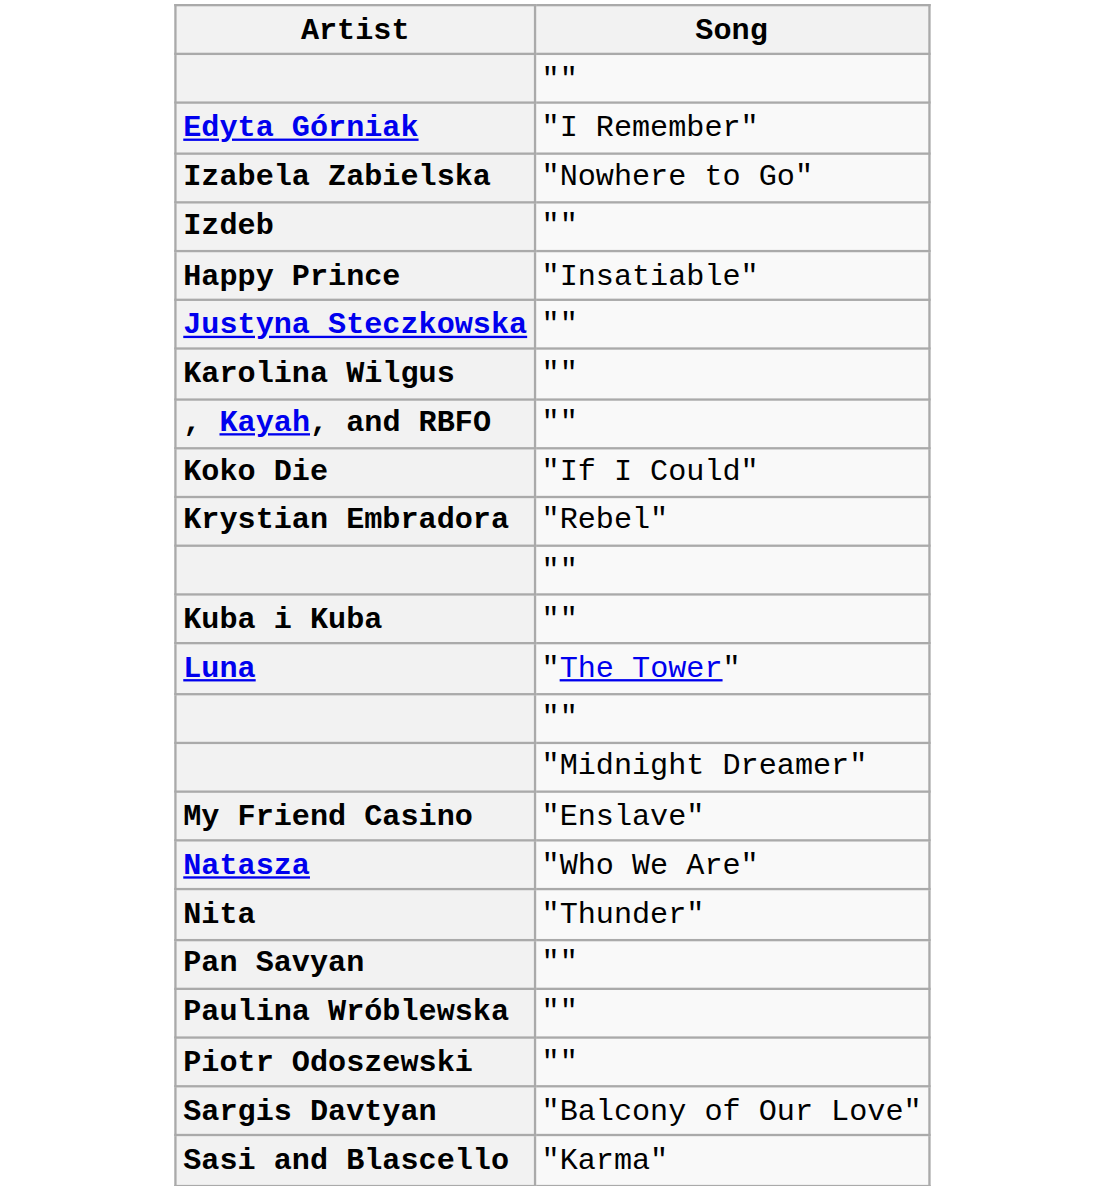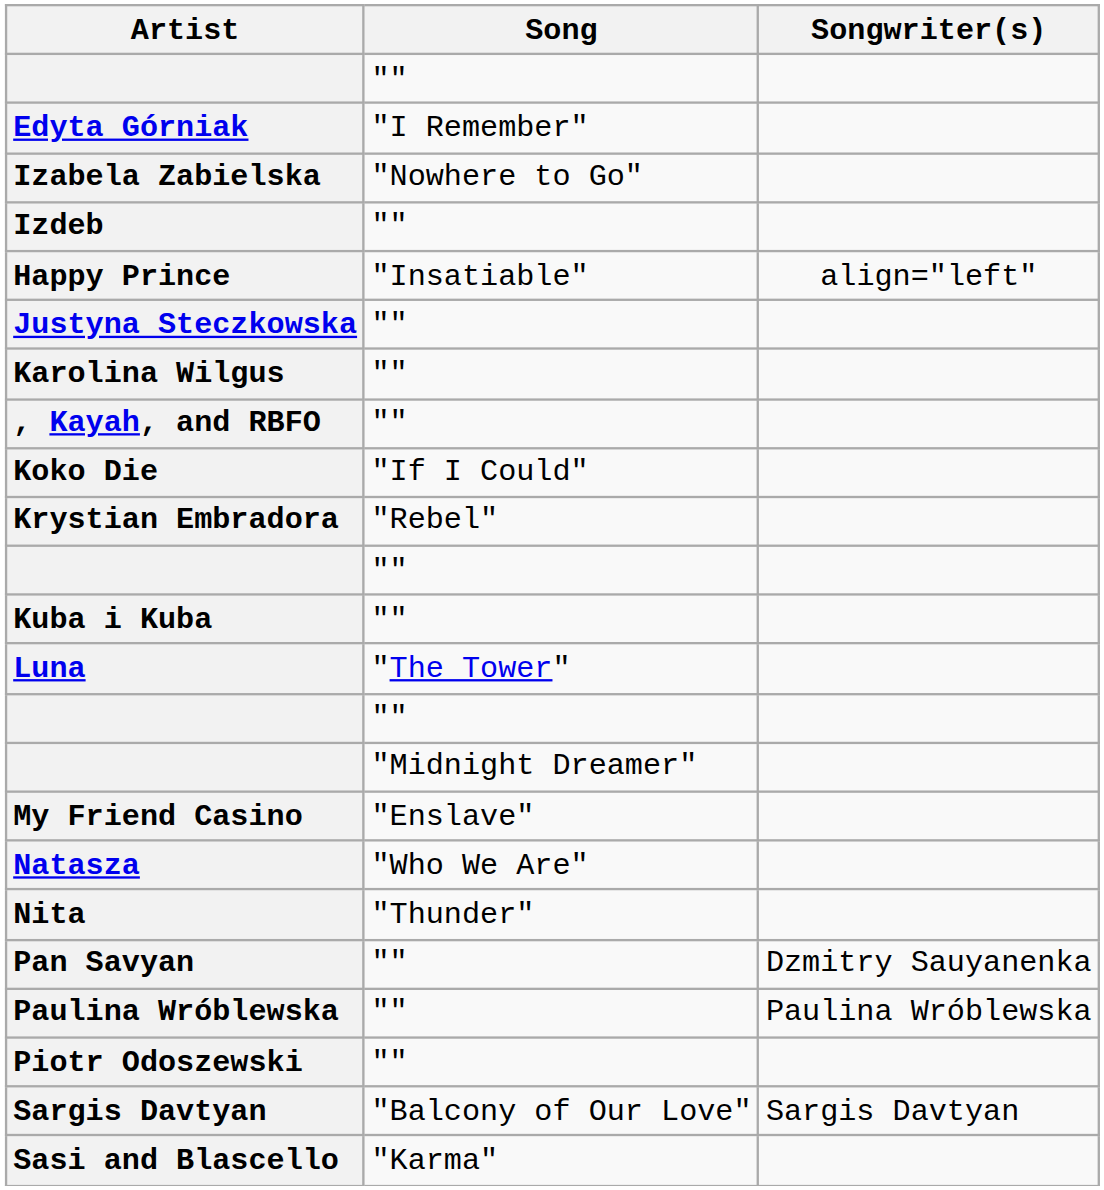+ column: (929, 30)
